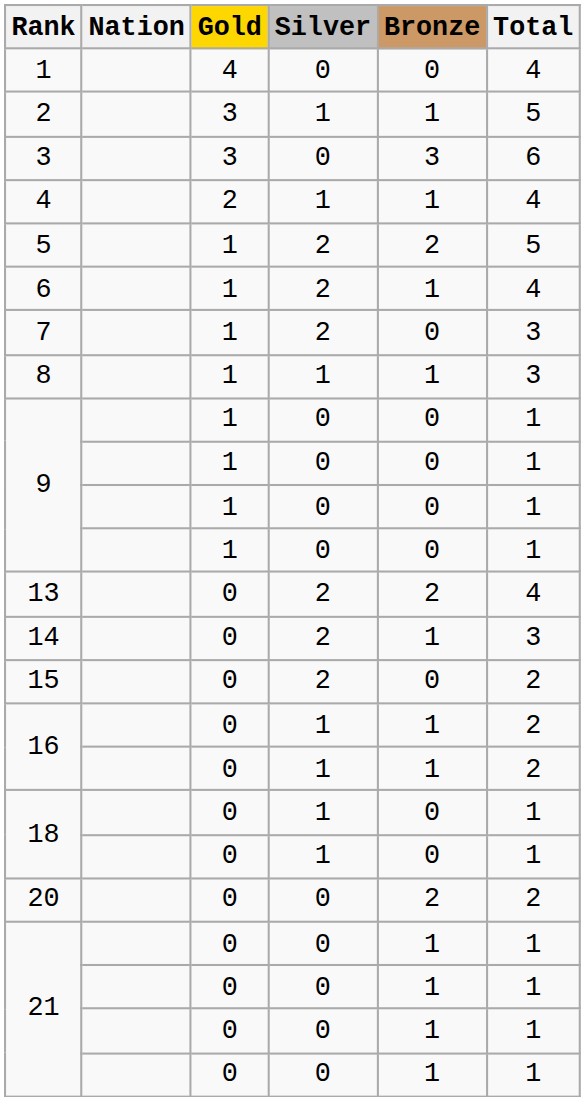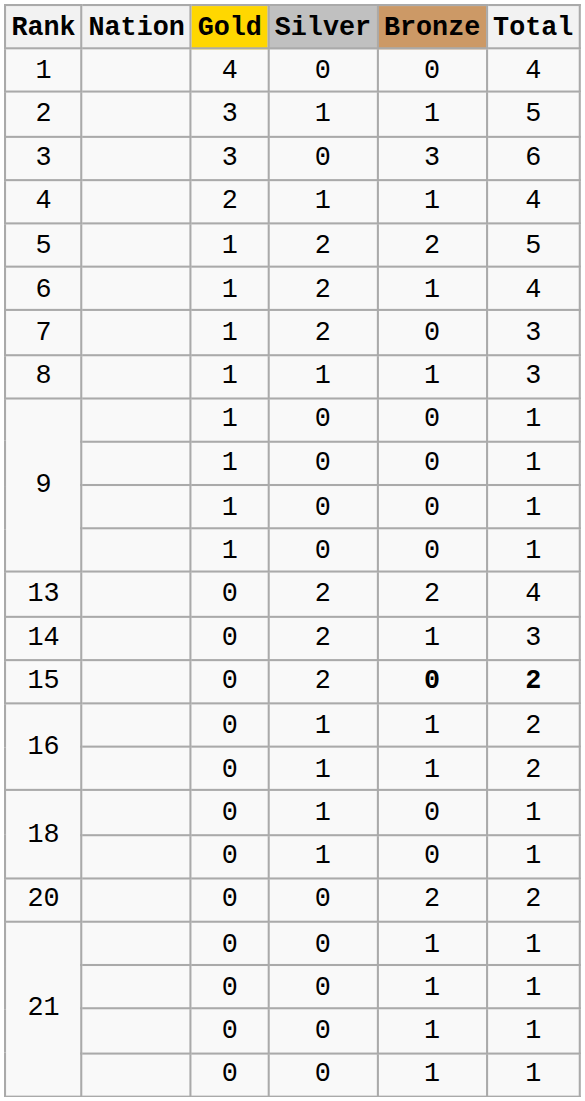(432, 682) normal -> (432, 682) bold
(533, 682) normal -> (533, 682) bold
